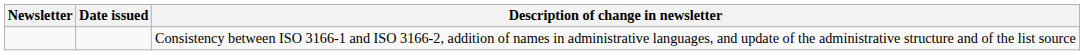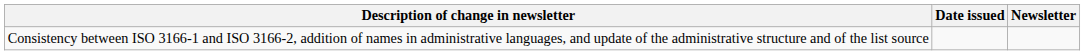columns swapped: (40, 15) <-> (615, 15)
